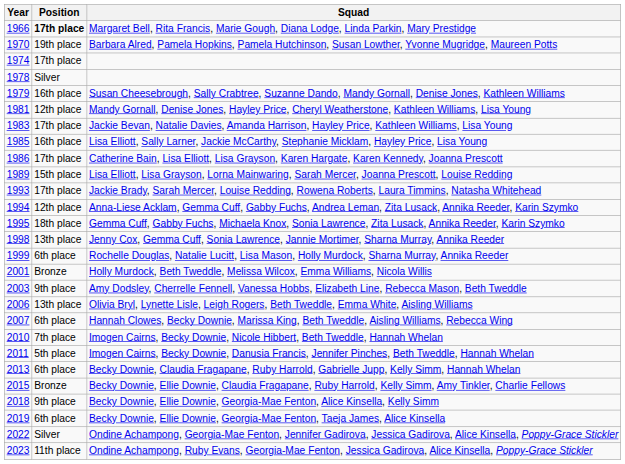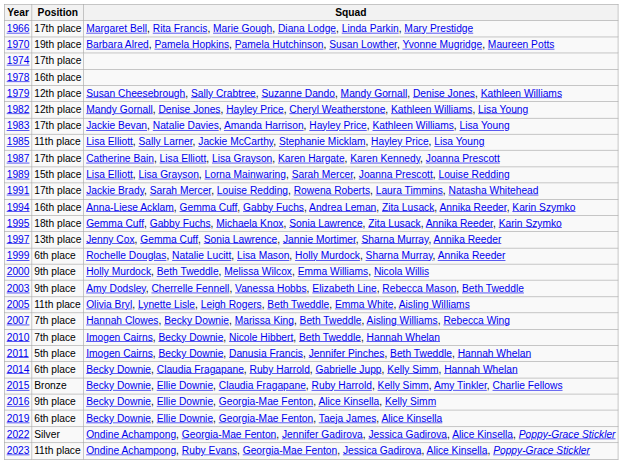(59, 28) bold -> (58, 28) normal
(47, 77) Silver -> (58, 77) 16th place
(58, 93) 16th place -> (58, 93) 12th place
(18, 110) 1981 -> (18, 110) 1982
(58, 142) 16th place -> (57, 142) 11th place
(18, 158) 1986 -> (18, 158) 1987
(18, 191) 1993 -> (18, 191) 1991
(58, 207) 12th place -> (58, 207) 16th place
(18, 239) 1998 -> (18, 239) 1997
(18, 272) 2001 -> (18, 272) 2000
(50, 272) Bronze -> (55, 272) 9th place
(18, 304) 2006 -> (18, 304) 2005
(58, 304) 13th place -> (57, 304) 11th place
(55, 321) 6th place -> (55, 321) 7th place
(18, 369) 2013 -> (18, 369) 2014
(18, 402) 2018 -> (18, 402) 2016
